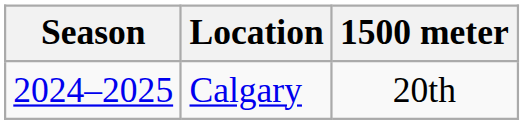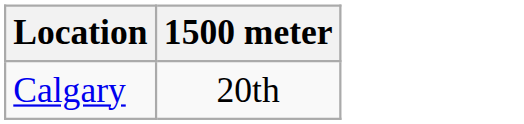- column: (93, 33)
